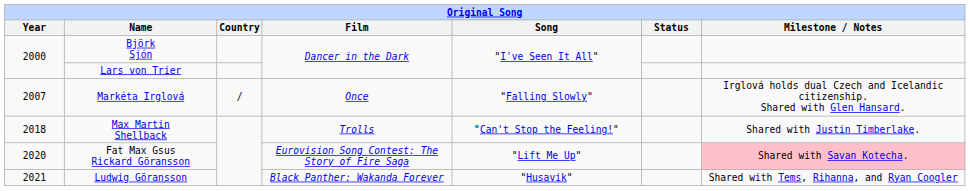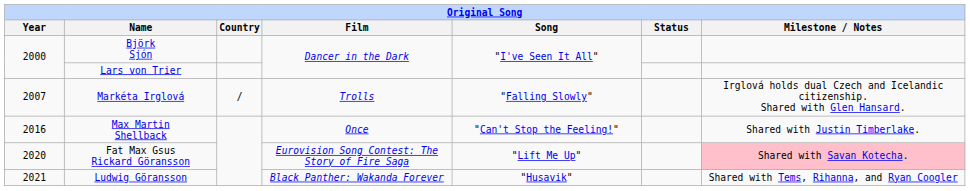(357, 97) Once -> (357, 97) Trolls
(34, 129) 2018 -> (34, 129) 2016
(357, 129) Trolls -> (357, 129) Once
